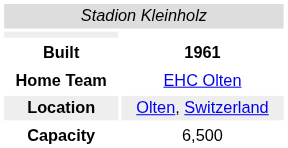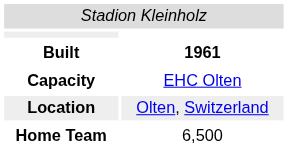(61, 80) Home Team -> (61, 80) Capacity
(61, 135) Capacity -> (61, 135) Home Team
